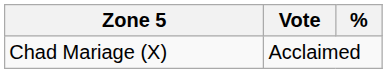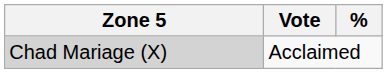(88, 52) no background -> (88, 52) lightgrey background
